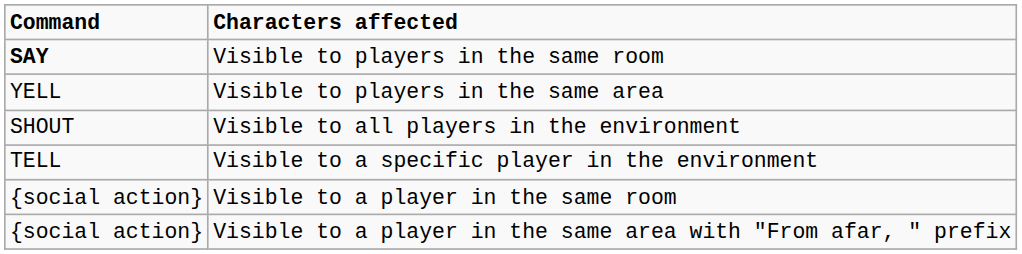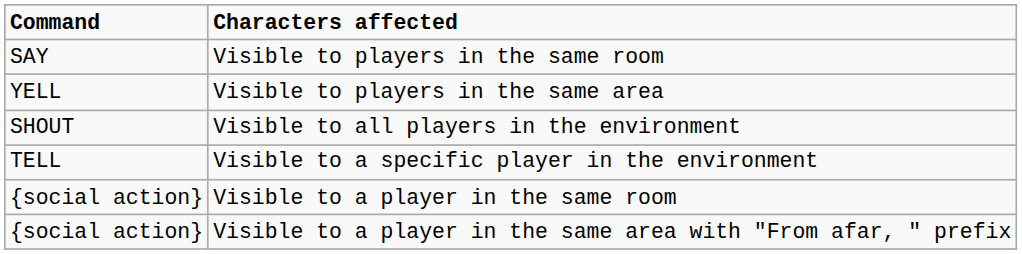(29, 57) bold -> (29, 57) normal
